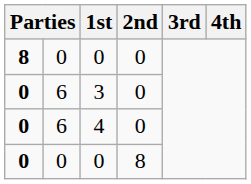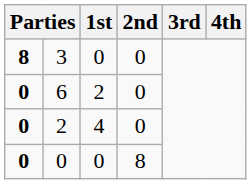(62, 56) 0 -> (62, 56) 3
(99, 91) 3 -> (99, 91) 2
(62, 126) 6 -> (62, 126) 2
